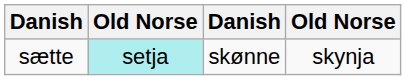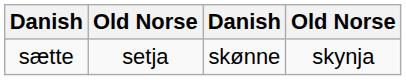(145, 56) paleturquoise background -> (145, 56) no background
